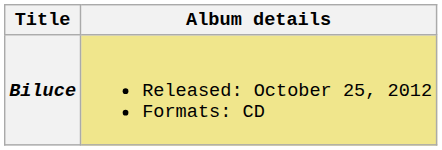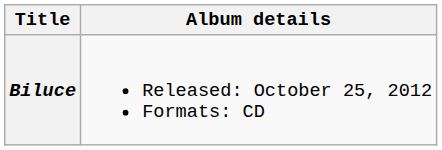(259, 101) khaki background -> (259, 101) no background
